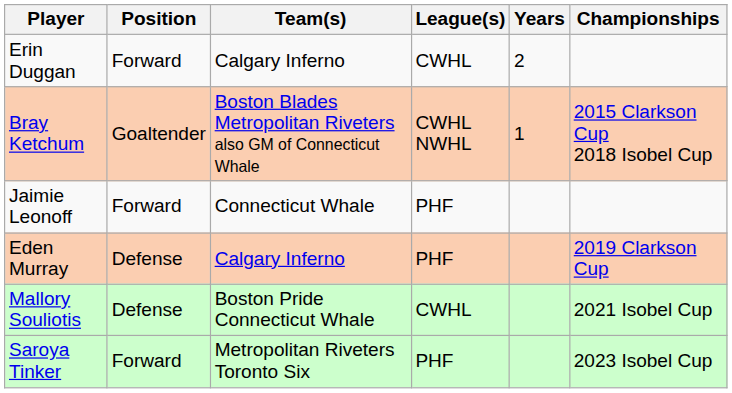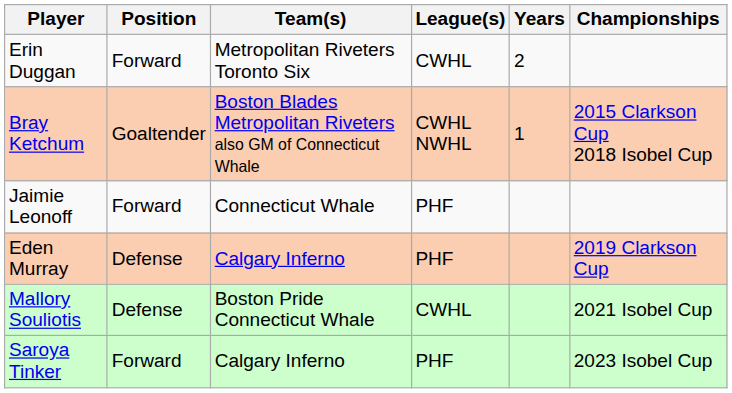(280, 60) Calgary Inferno -> (305, 60) Metropolitan Riveters Toronto Six
(305, 361) Metropolitan Riveters Toronto Six -> (280, 361) Calgary Inferno
